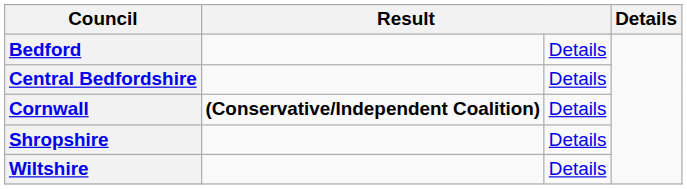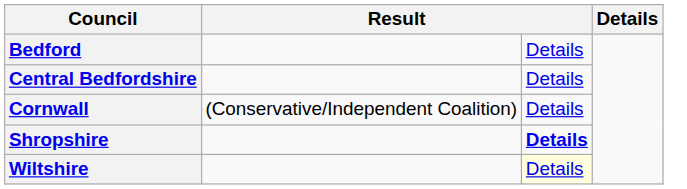(373, 109) bold -> (361, 109) normal
(578, 139) normal -> (557, 139) bold
(578, 169) no background -> (555, 169) lightyellow background
